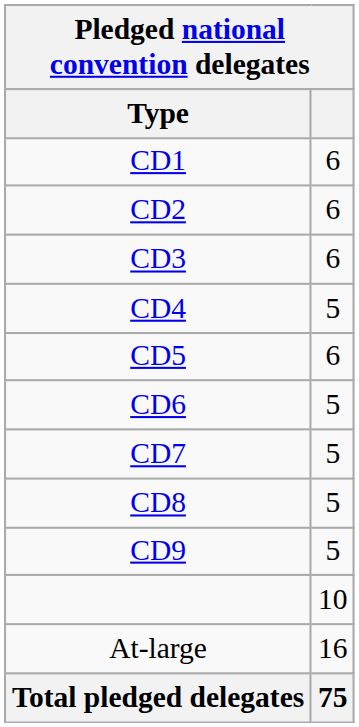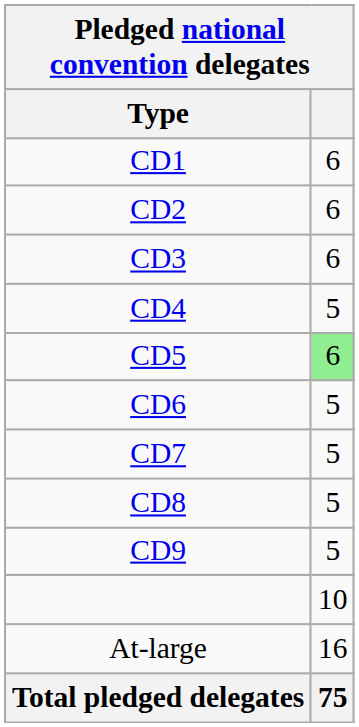(333, 356) no background -> (333, 356) lightgreen background
